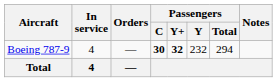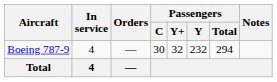(159, 49) bold -> (159, 49) normal
(177, 49) bold -> (177, 49) normal
